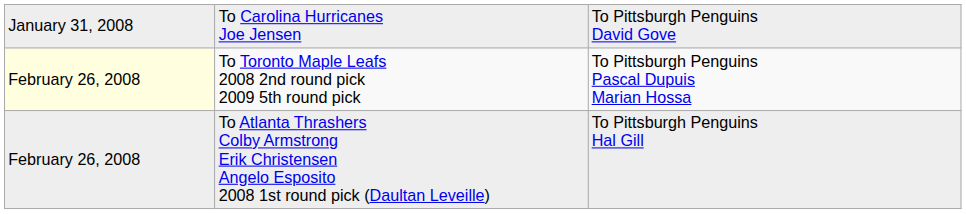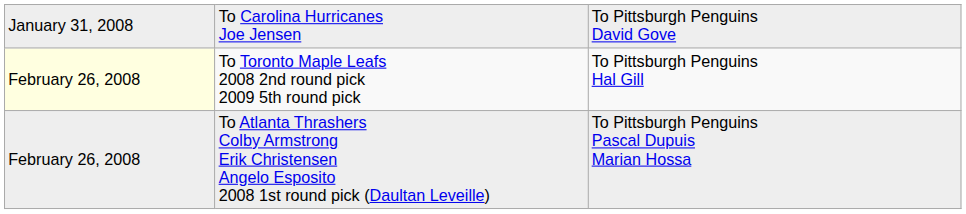(675, 79) To Pittsburgh Penguins Pascal Dupuis Marian Hossa -> (675, 70) To Pittsburgh Penguins Hal Gill
(675, 132) To Pittsburgh Penguins Hal Gill -> (675, 141) To Pittsburgh Penguins Pascal Dupuis Marian Hossa
